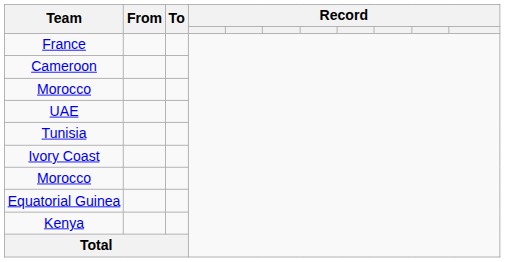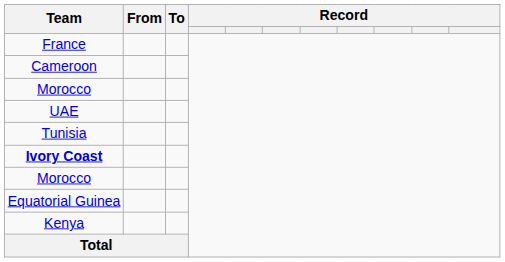(64, 156) normal -> (64, 156) bold
